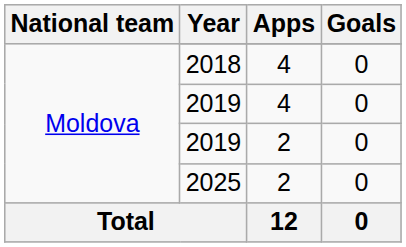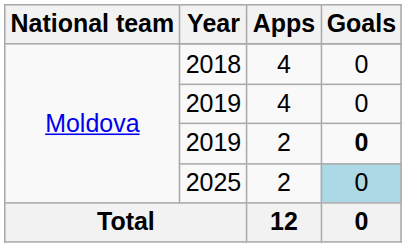(361, 143) normal -> (361, 143) bold
(361, 182) no background -> (361, 182) lightblue background
